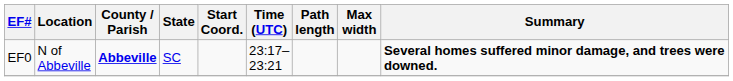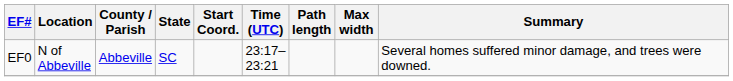(127, 57) bold -> (125, 57) normal
(554, 57) bold -> (541, 57) normal
